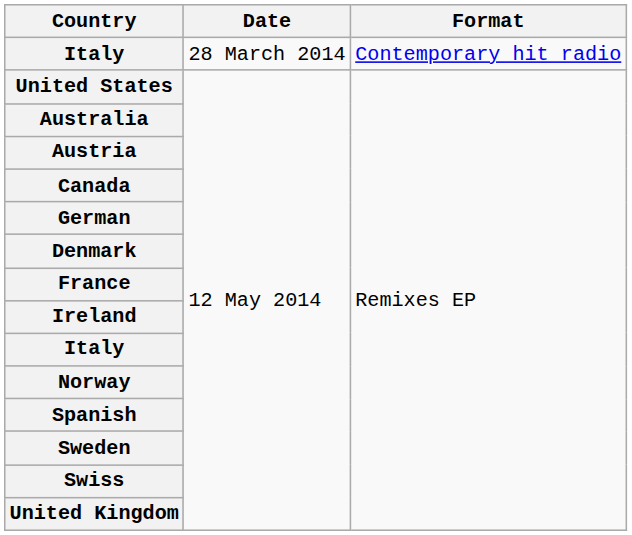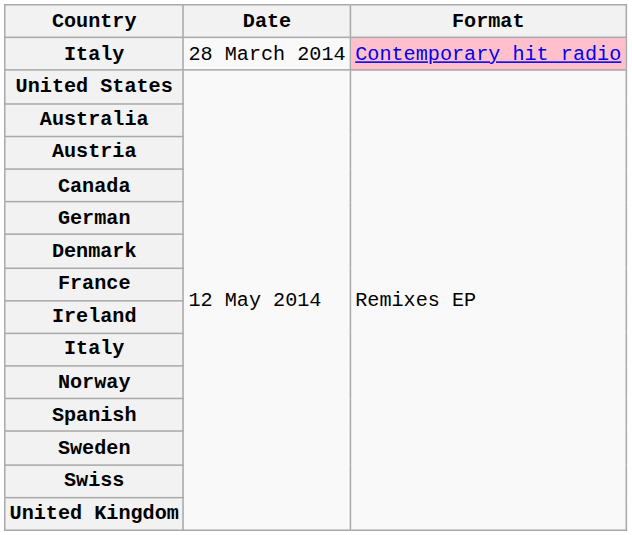(488, 54) no background -> (488, 54) pink background
